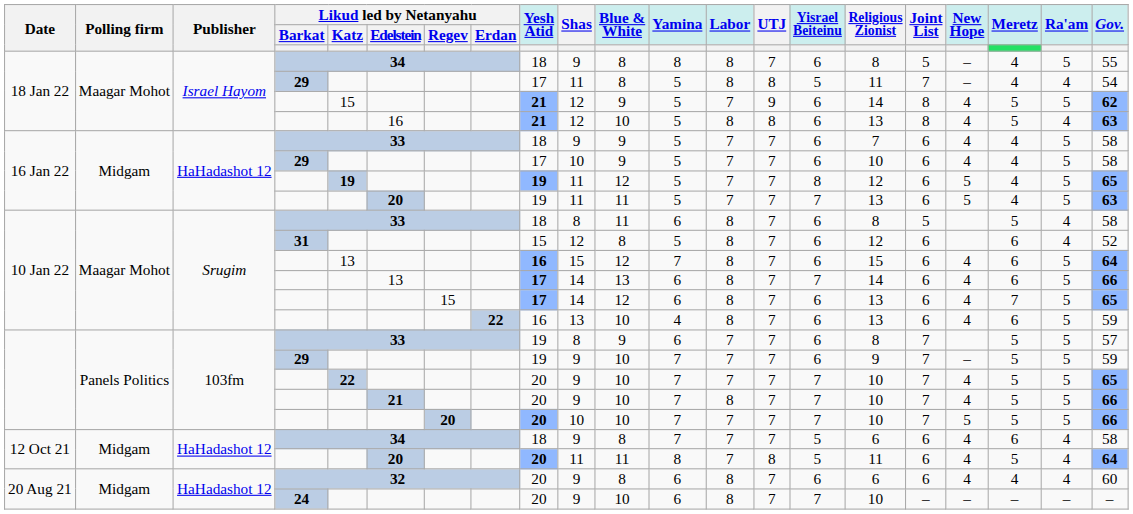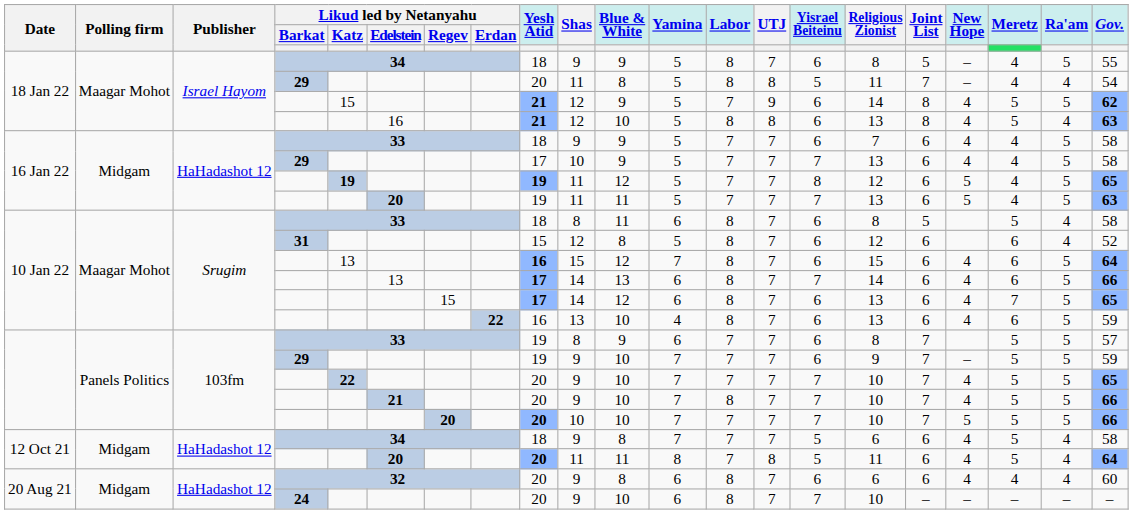(622, 62) 8 -> (622, 62) 9
(677, 62) 8 -> (677, 62) 5
(539, 82) 17 -> (539, 82) 20
(817, 161) 6 -> (817, 161) 7
(875, 161) 10 -> (875, 161) 13
(1015, 439) 6 -> (1015, 439) 5
